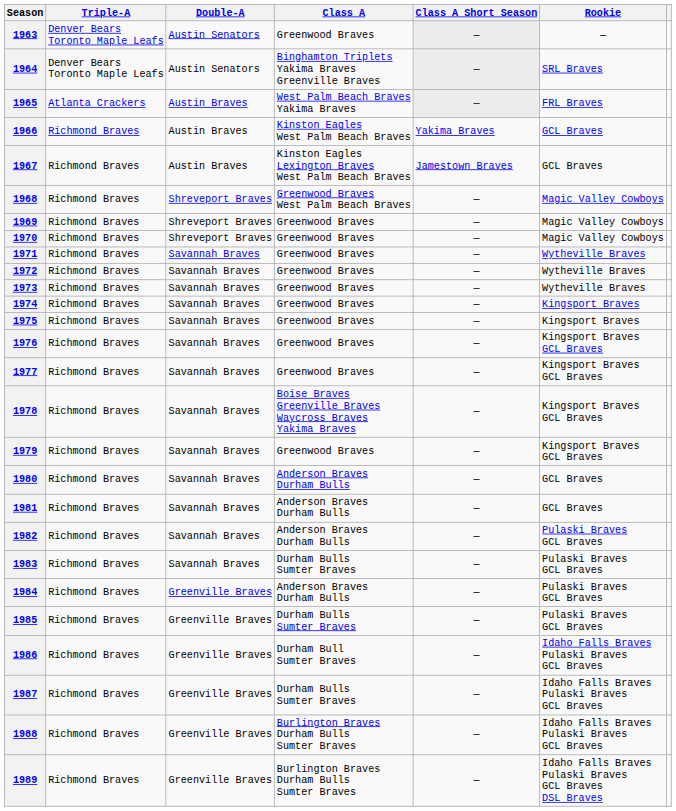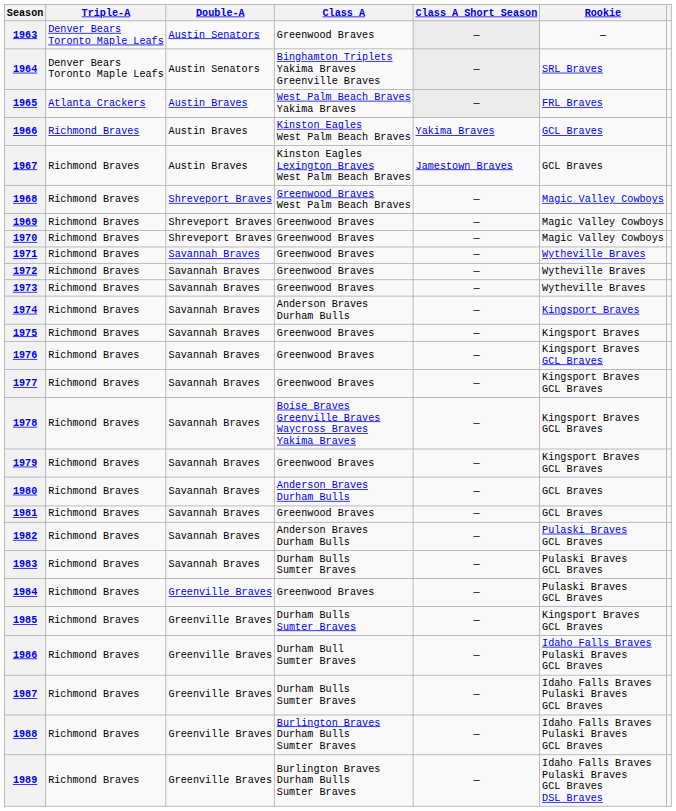(326, 305) Greenwood Braves -> (323, 310) Anderson Braves Durham Bulls
(323, 508) Anderson Braves Durham Bulls -> (326, 514) Greenwood Braves
(323, 593) Anderson Braves Durham Bulls -> (326, 593) Greenwood Braves
(585, 621) Pulaski Braves GCL Braves -> (591, 621) Kingsport Braves GCL Braves
